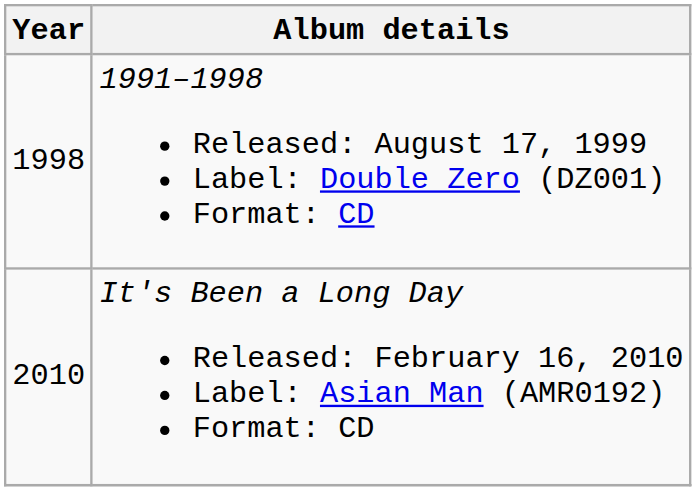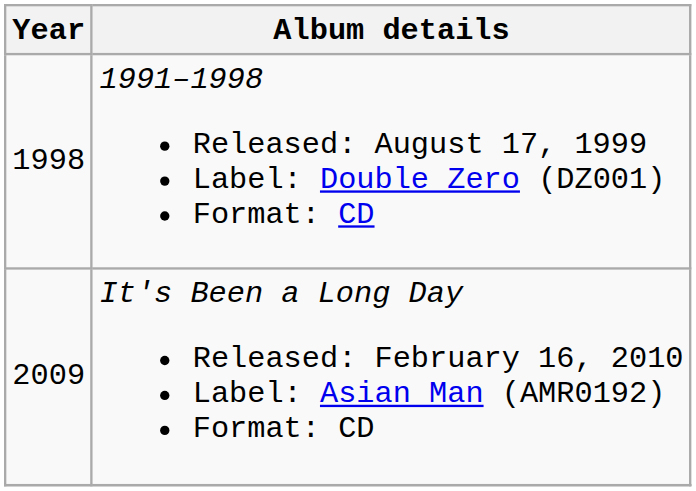(49, 377) 2010 -> (49, 377) 2009
